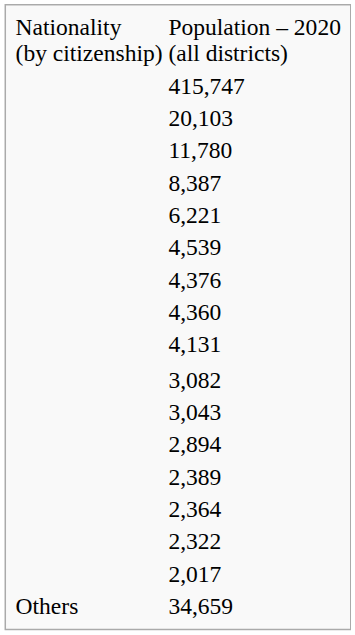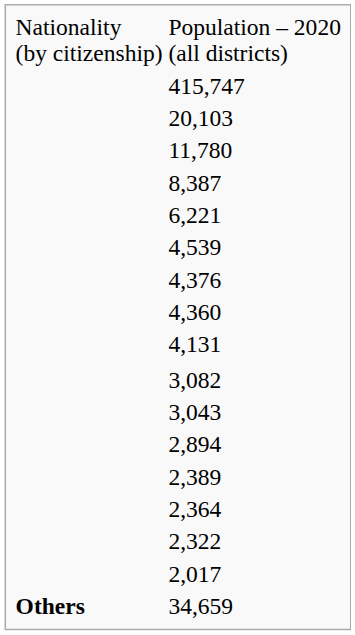(47, 606) normal -> (50, 606) bold
